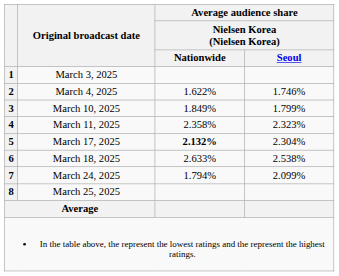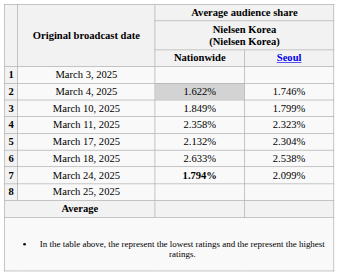(200, 91) no background -> (200, 91) lightgrey background
(200, 141) bold -> (200, 141) normal
(200, 175) normal -> (200, 175) bold
